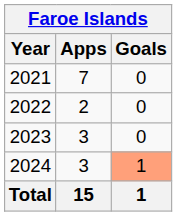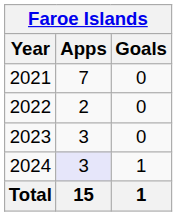(84, 166) no background -> (84, 166) lavender background
(141, 166) lightsalmon background -> (141, 166) no background
